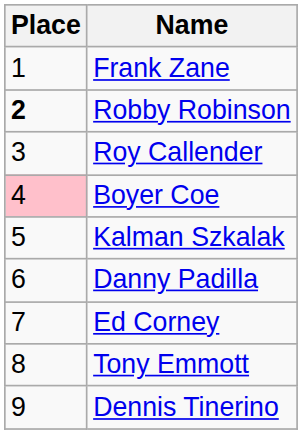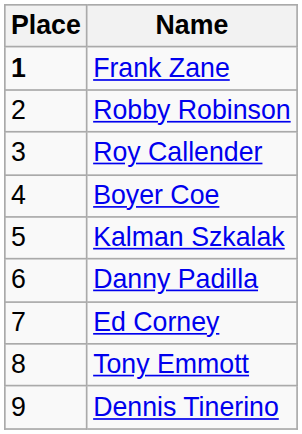(18, 68) normal -> (18, 68) bold
(18, 110) bold -> (18, 110) normal
(18, 195) pink background -> (18, 195) no background
